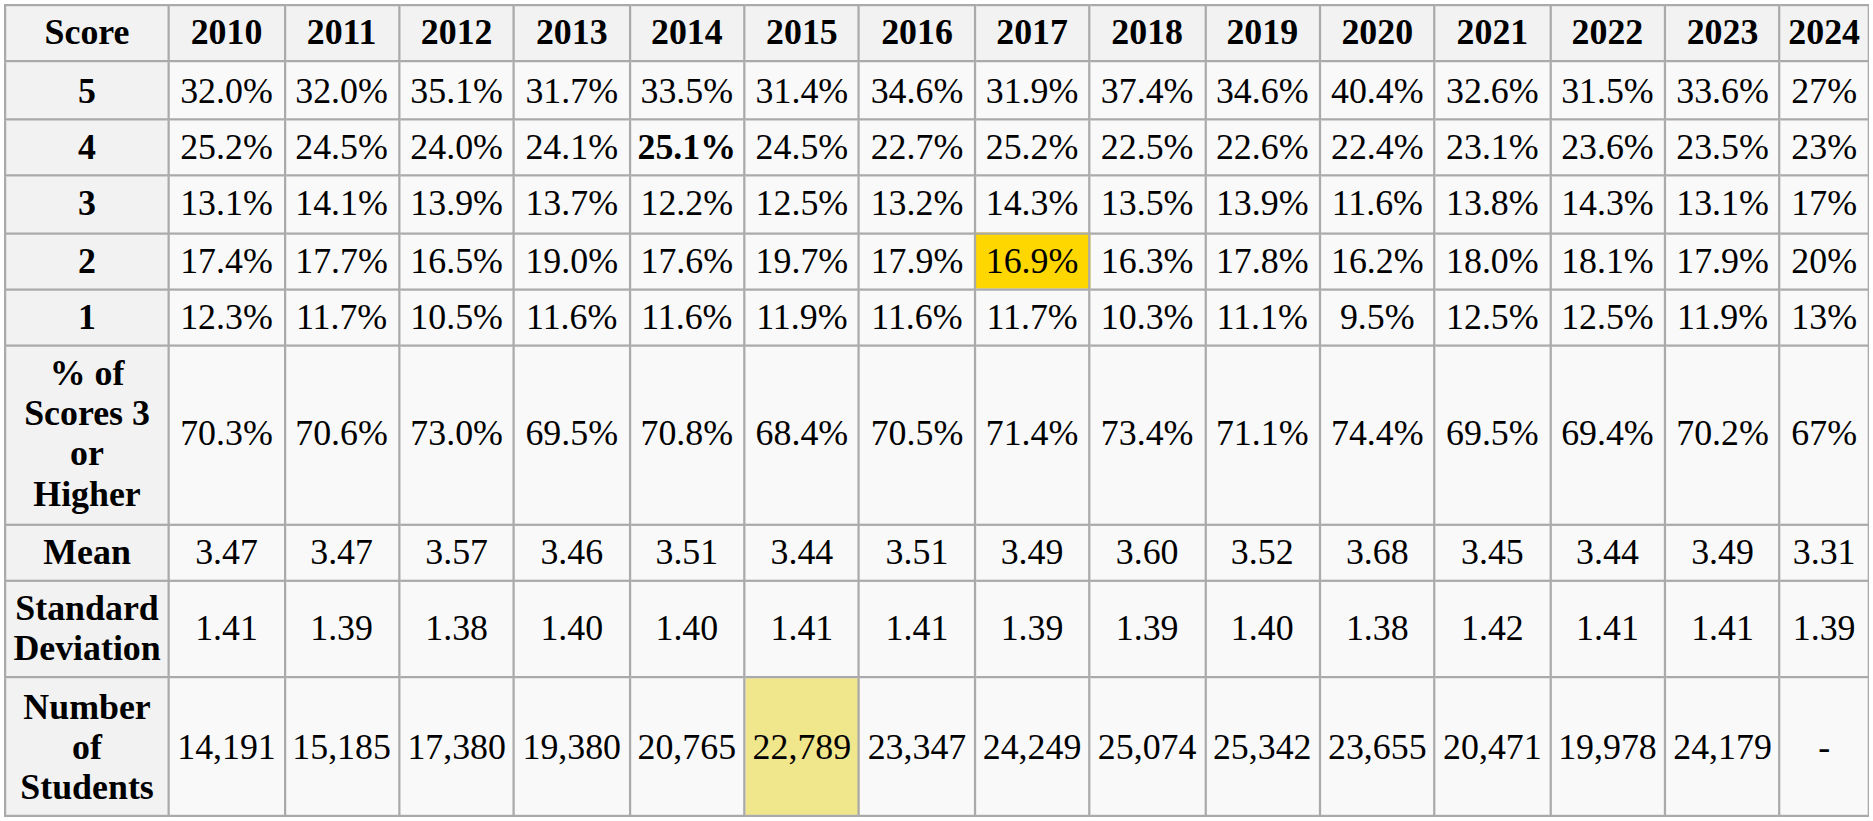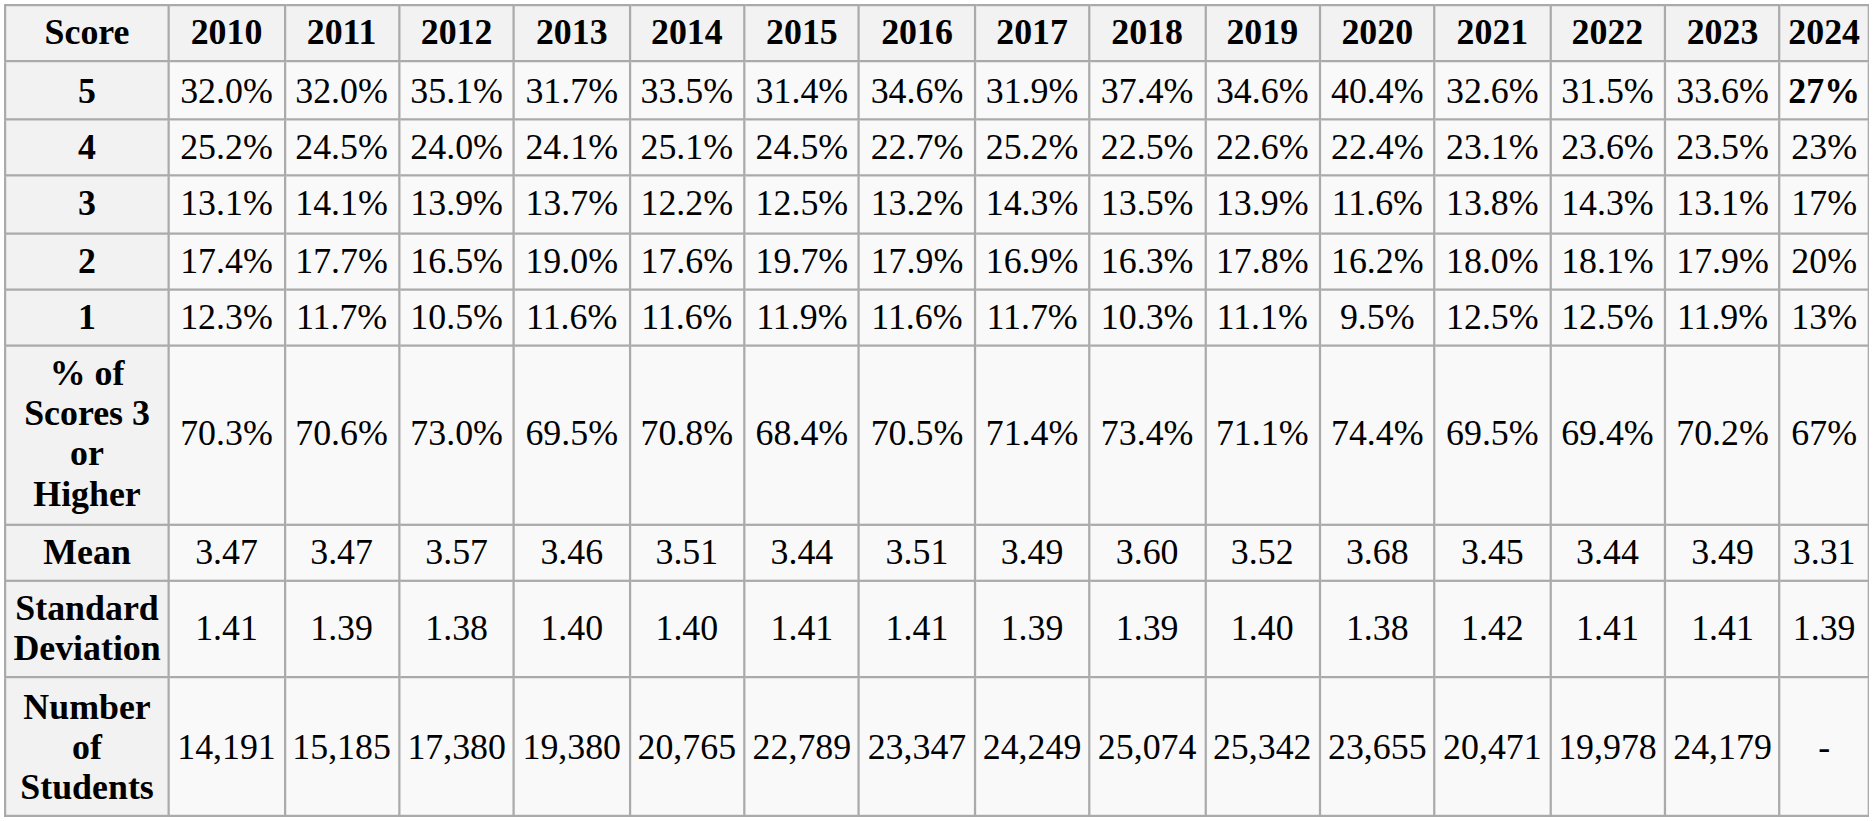(1824, 89) normal -> (1824, 89) bold
(687, 146) bold -> (687, 146) normal
(1032, 260) gold background -> (1032, 260) no background
(802, 746) khaki background -> (802, 746) no background
